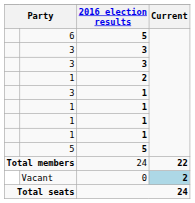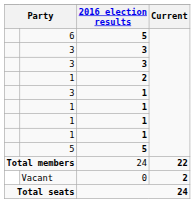(185, 178) lightblue background -> (185, 178) no background
